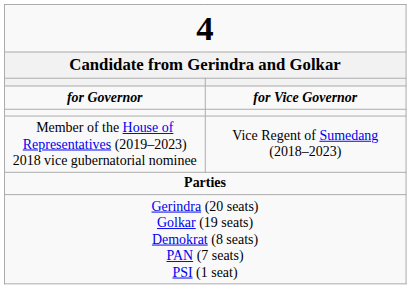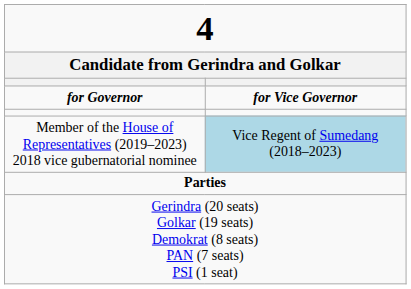(305, 144) no background -> (305, 144) lightblue background
